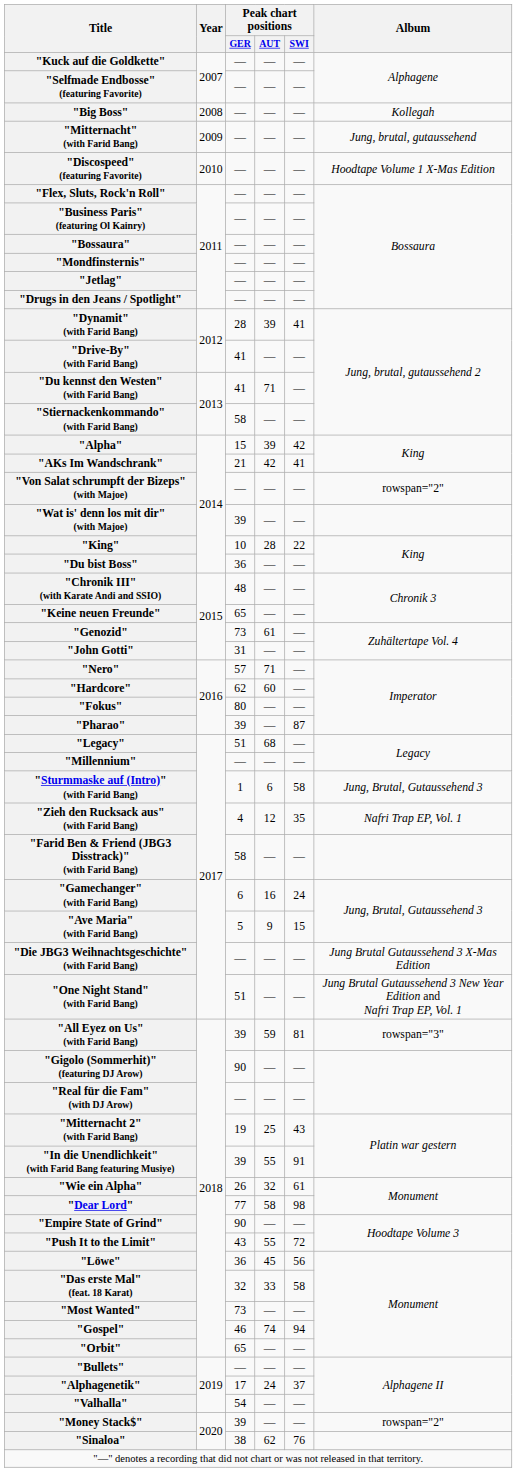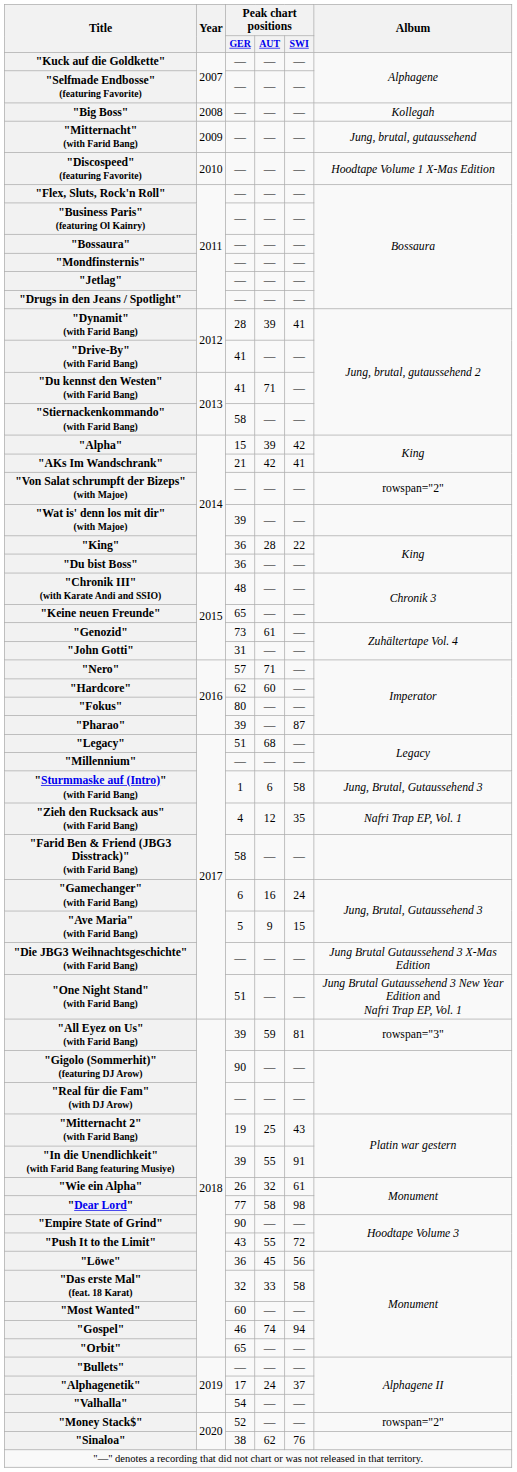(240, 545) 10 -> (240, 545) 36
(240, 1311) 73 -> (240, 1311) 60
(240, 1422) 39 -> (240, 1422) 52
